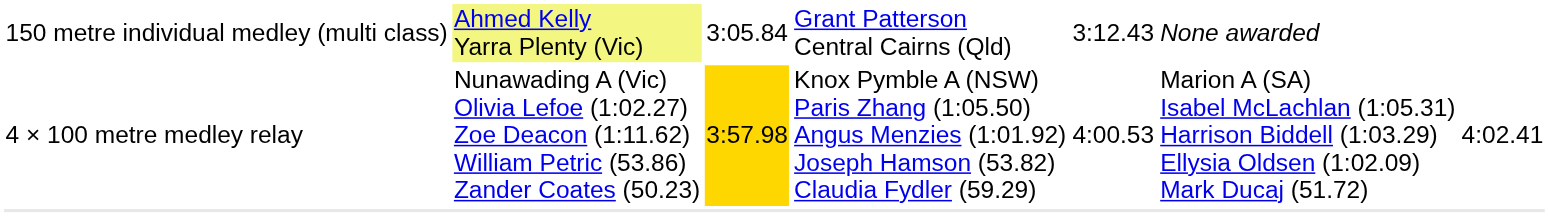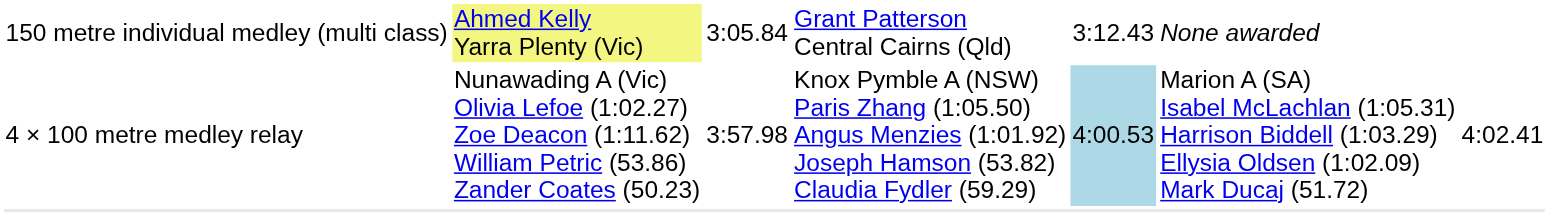(747, 135) gold background -> (747, 135) no background
(1113, 135) no background -> (1113, 135) lightblue background
